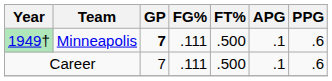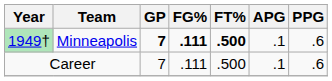(194, 40) normal -> (193, 40) bold
(231, 40) normal -> (231, 40) bold
